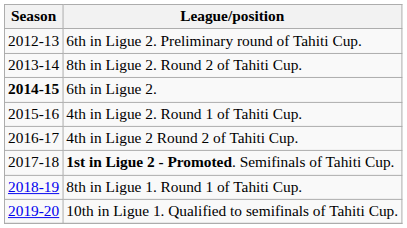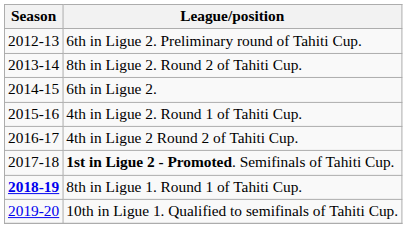(34, 89) bold -> (34, 89) normal
(34, 187) normal -> (34, 187) bold
